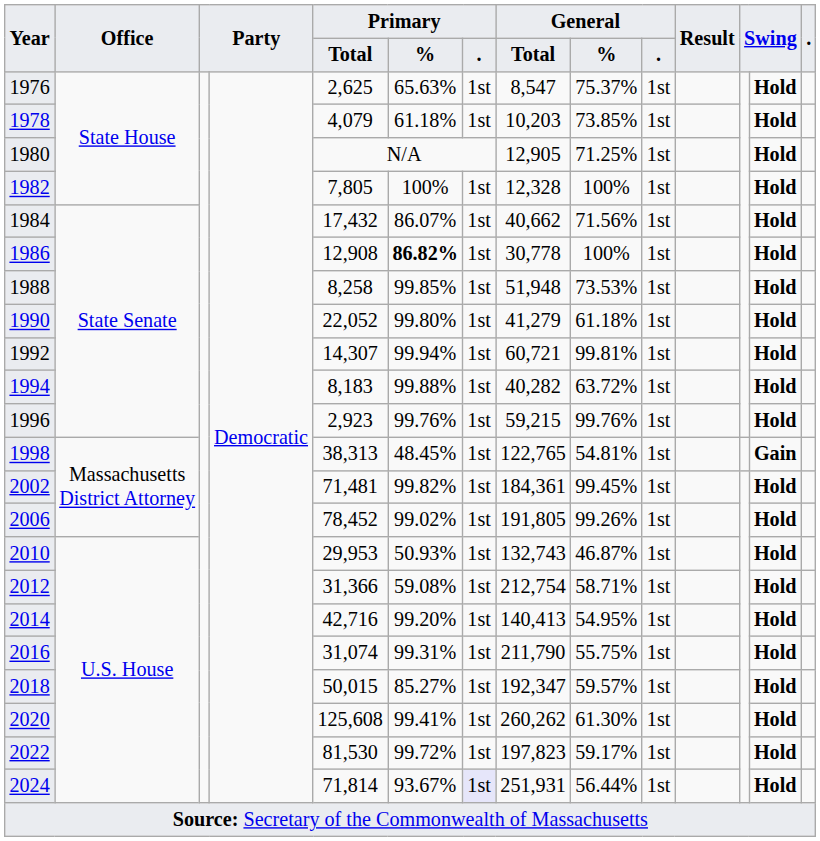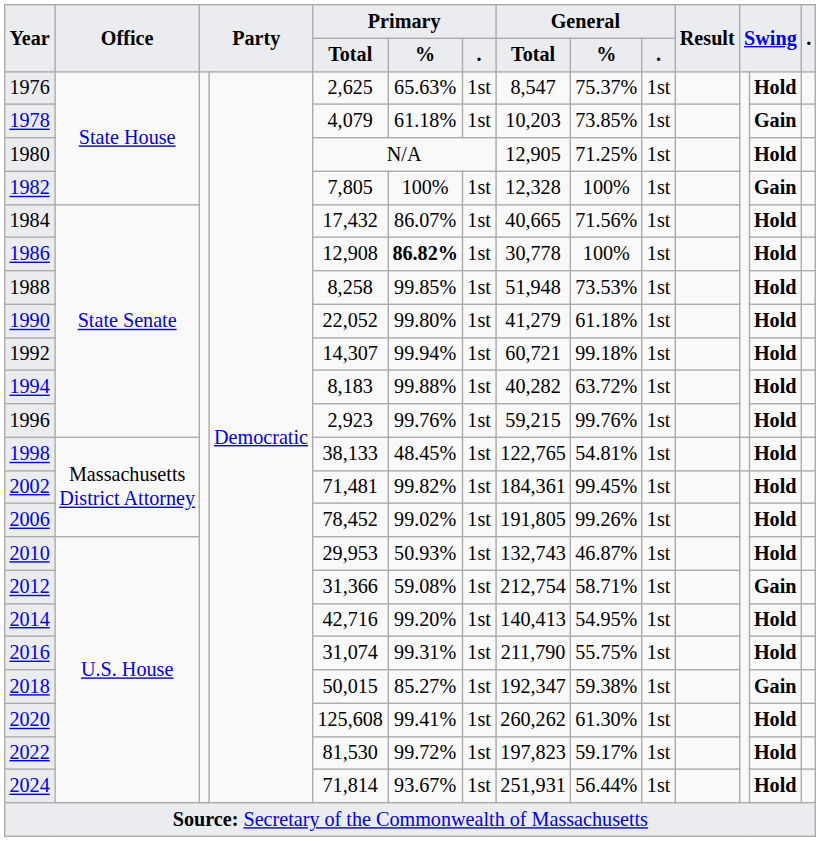(775, 121) Hold -> (775, 121) Gain
(775, 187) Hold -> (775, 187) Gain
(533, 221) 40,662 -> (533, 221) 40,665
(606, 354) 99.81% -> (606, 354) 99.18%
(350, 453) 38,313 -> (350, 453) 38,133
(775, 453) Gain -> (775, 453) Hold
(775, 586) Hold -> (775, 586) Gain
(606, 686) 59.57% -> (606, 686) 59.38%
(775, 686) Hold -> (775, 686) Gain
(479, 786) lavender background -> (479, 786) no background
